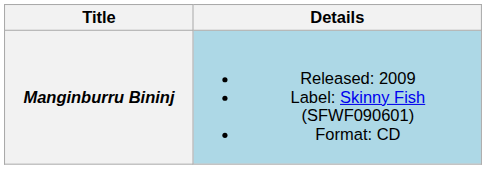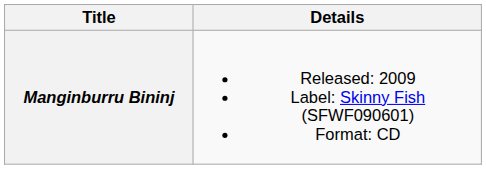(337, 107) lightblue background -> (337, 107) no background
